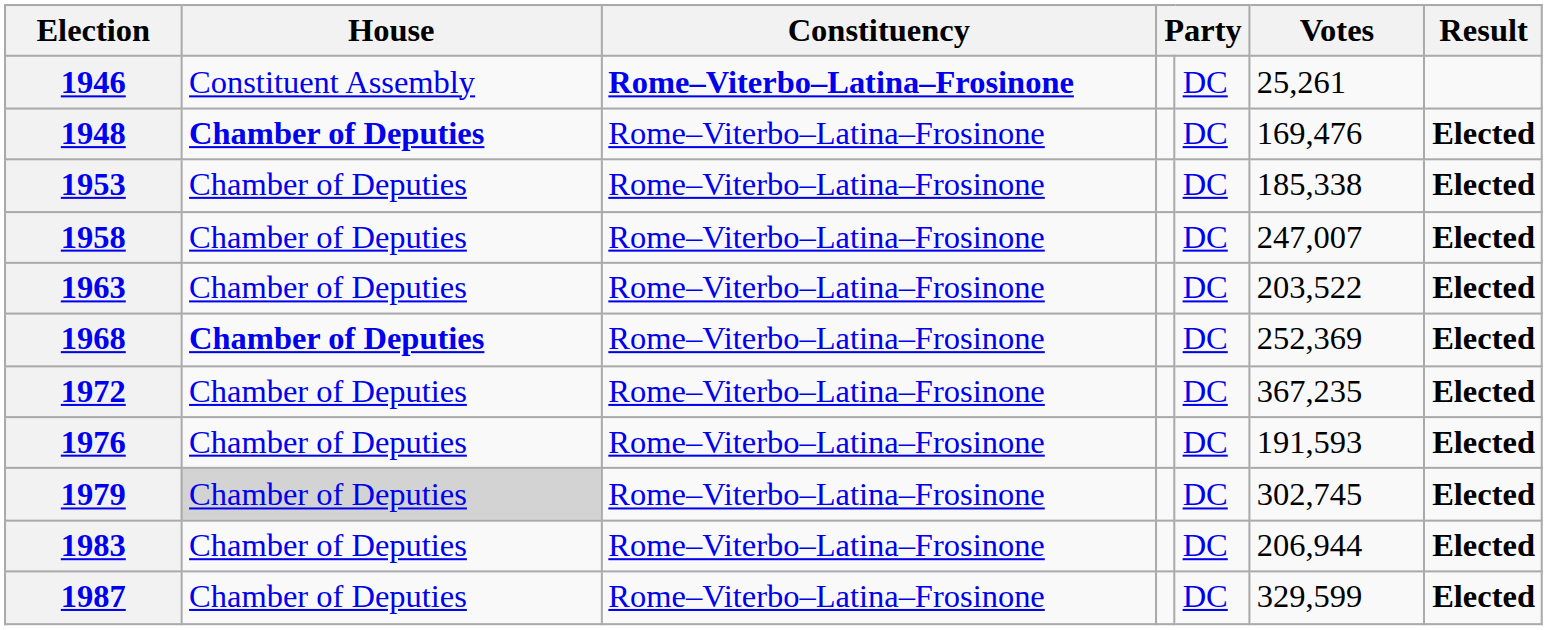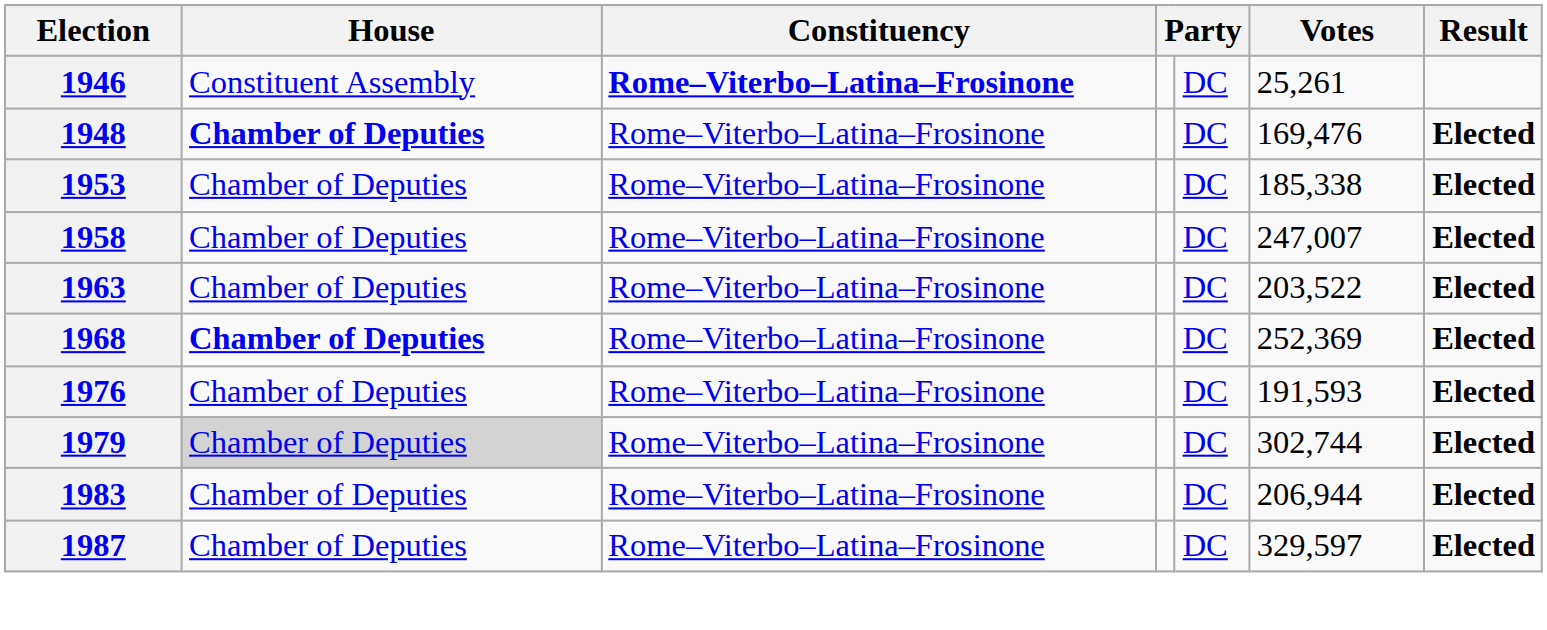- row: (93, 390)
(1310, 493) 302,745 -> (1310, 442) 302,744
(1310, 596) 329,599 -> (1310, 545) 329,597
